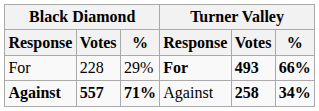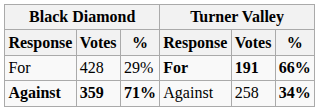(92, 67) 228 -> (92, 67) 428
(247, 67) 493 -> (247, 67) 191
(92, 93) 557 -> (92, 93) 359
(247, 93) bold -> (247, 93) normal
